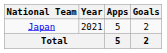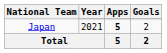(118, 26) normal -> (118, 26) bold
